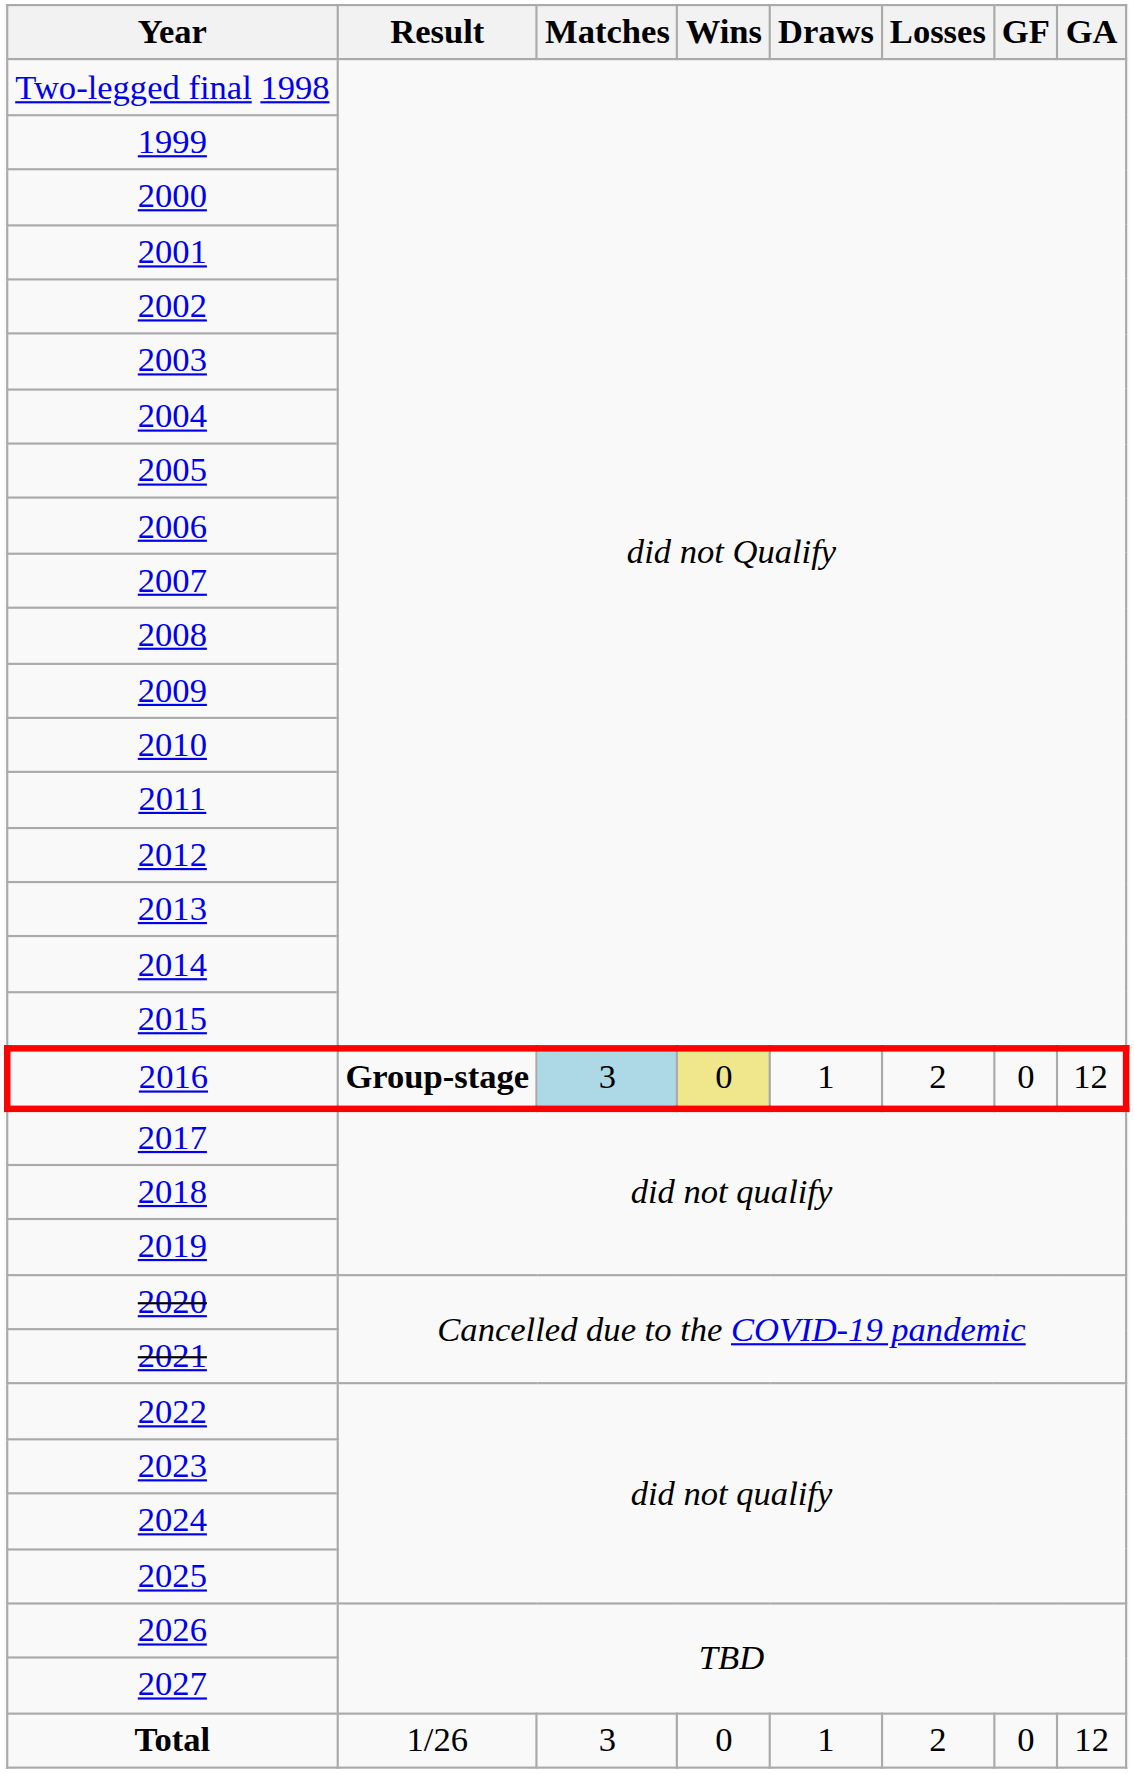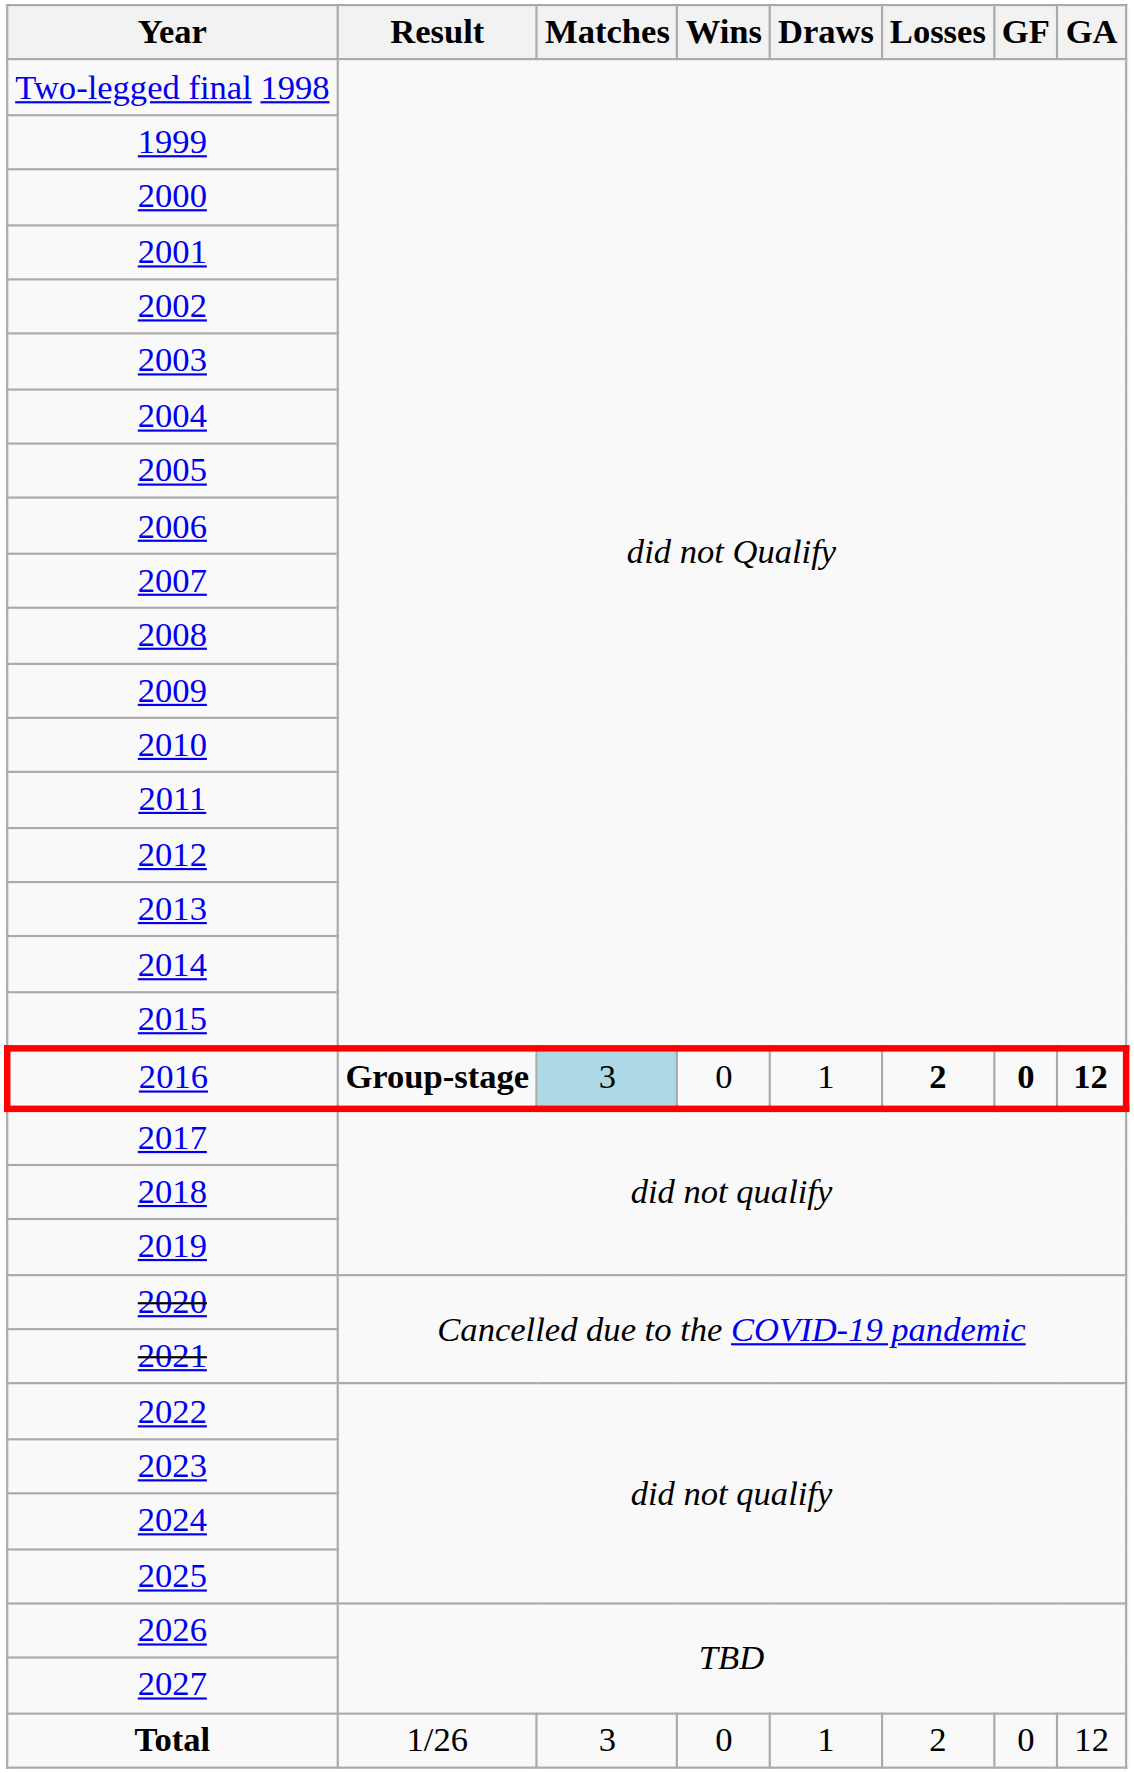(724, 1077) khaki background -> (724, 1077) no background
(938, 1077) normal -> (938, 1077) bold
(1026, 1077) normal -> (1026, 1077) bold
(1091, 1077) normal -> (1091, 1077) bold
